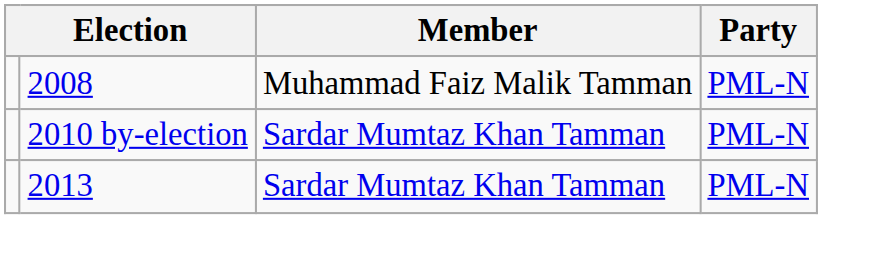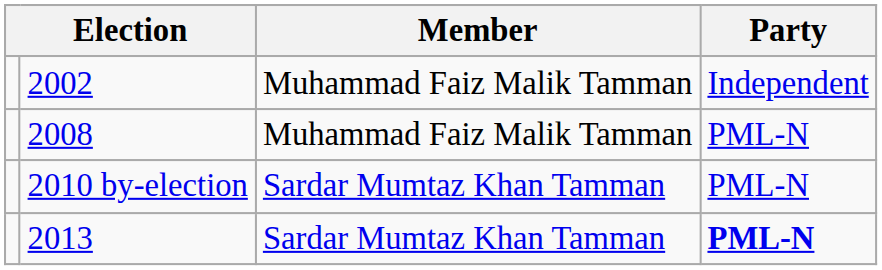+ row: (60, 82)
(758, 185) normal -> (761, 237) bold
